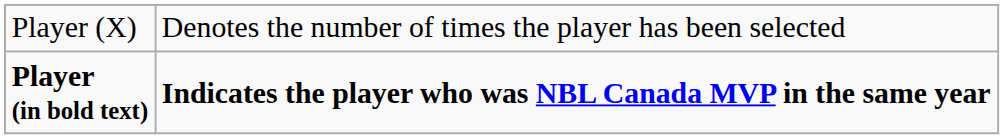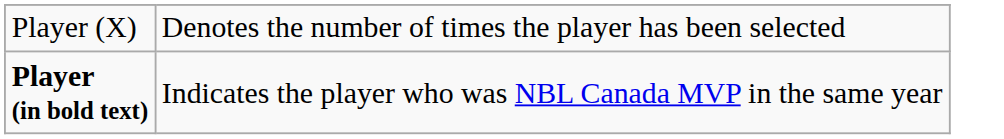(576, 92) bold -> (552, 92) normal
